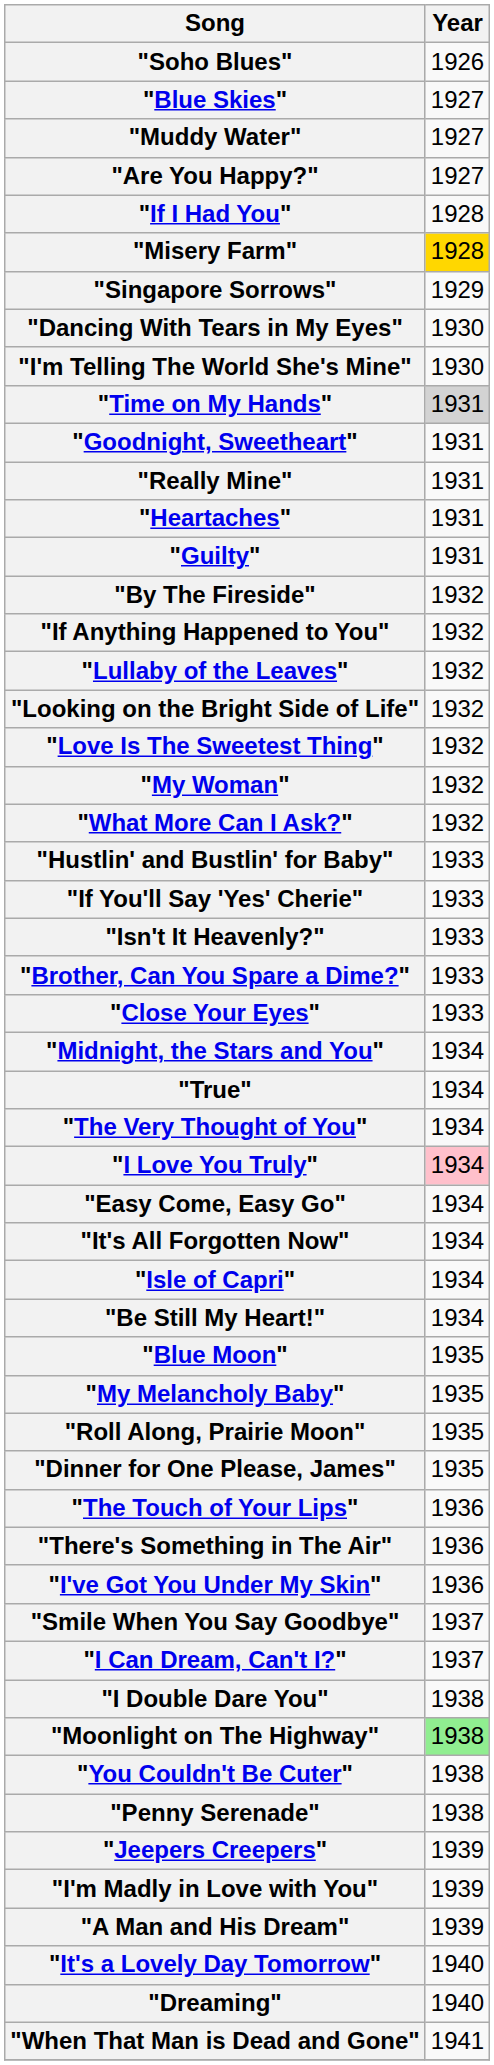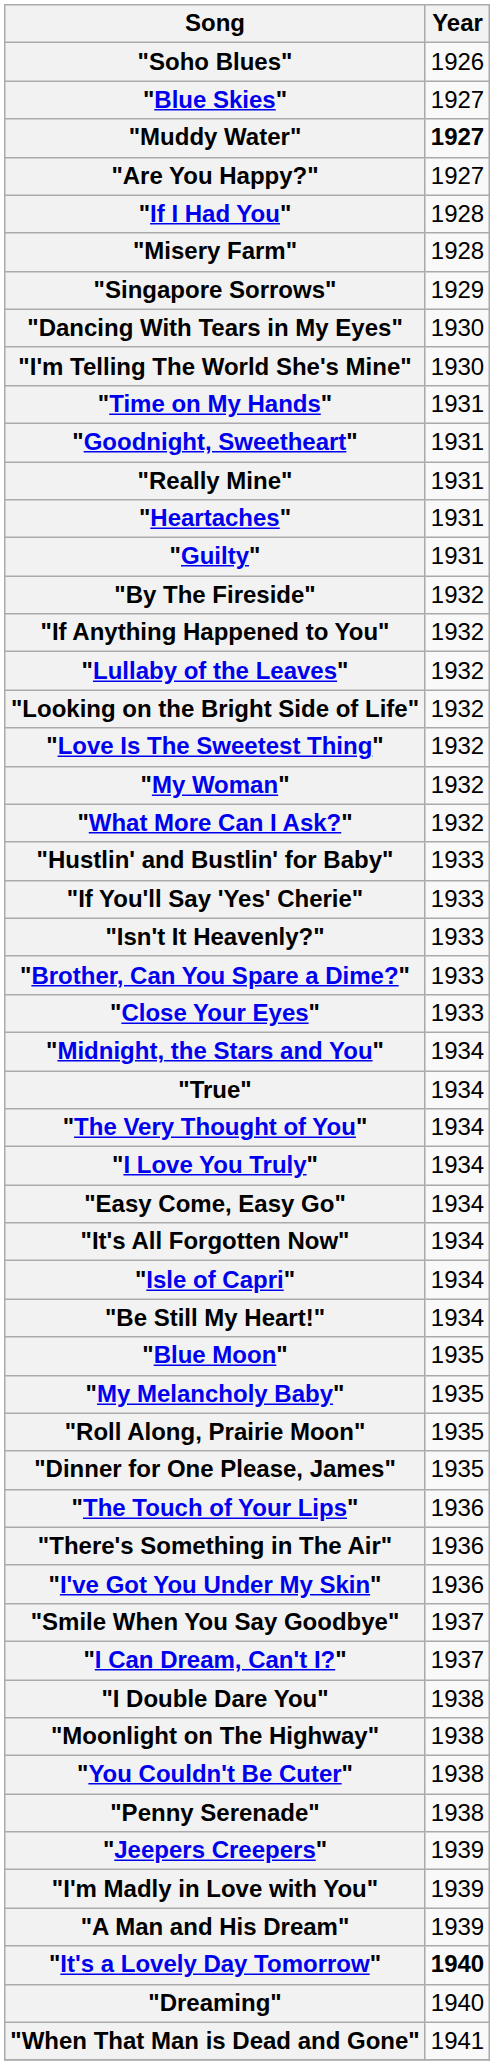(457, 137) normal -> (457, 137) bold
(457, 251) gold background -> (457, 251) no background
(457, 404) lightgrey background -> (457, 404) no background
(457, 1165) pink background -> (457, 1165) no background
(457, 1736) lightgreen background -> (457, 1736) no background
(457, 1964) normal -> (457, 1964) bold
